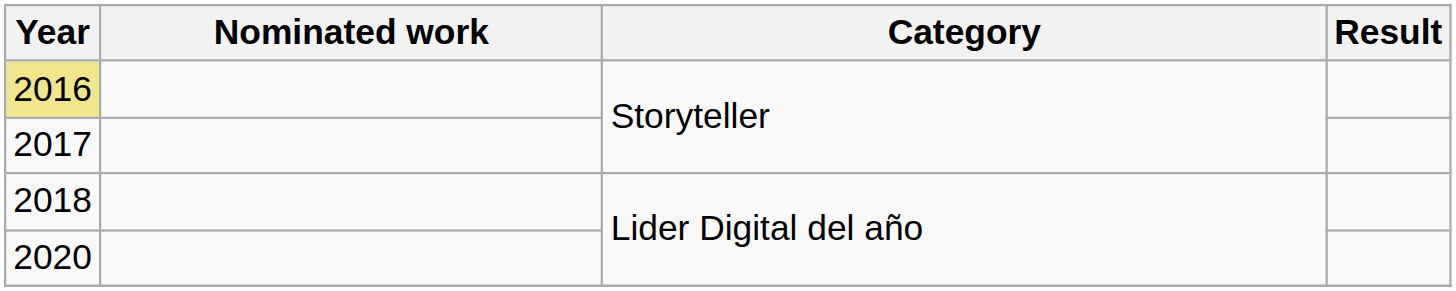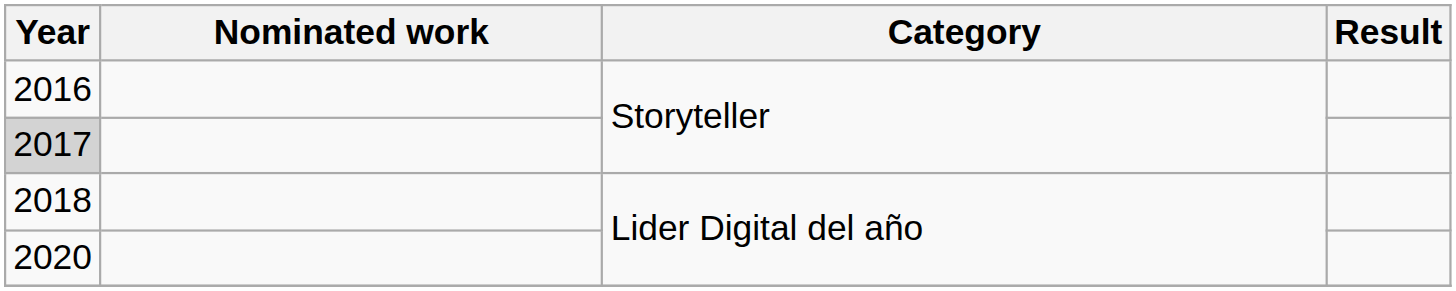(53, 88) khaki background -> (53, 88) no background
(53, 144) no background -> (53, 144) lightgrey background
